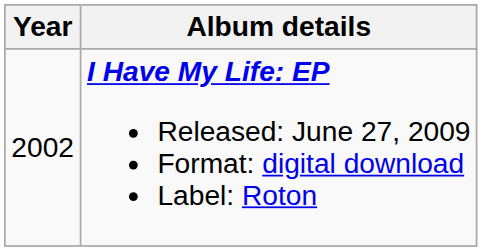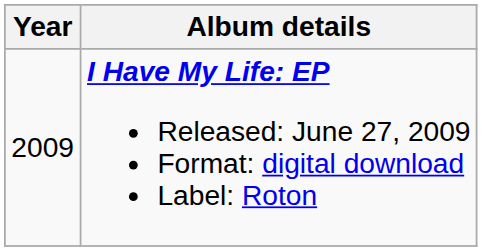(43, 147) 2002 -> (43, 147) 2009
